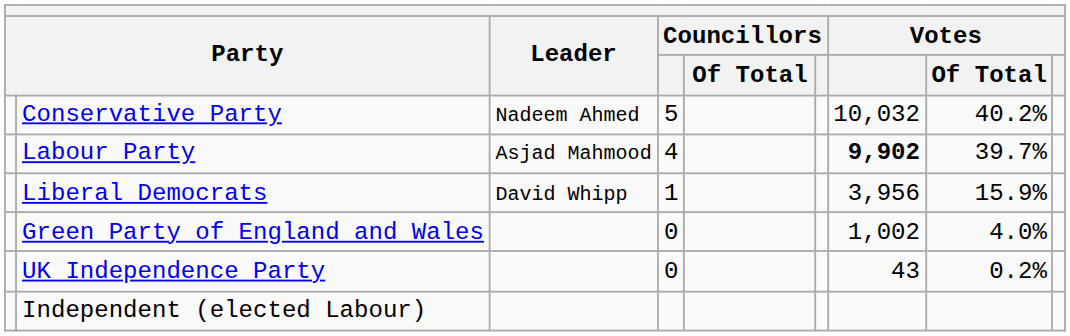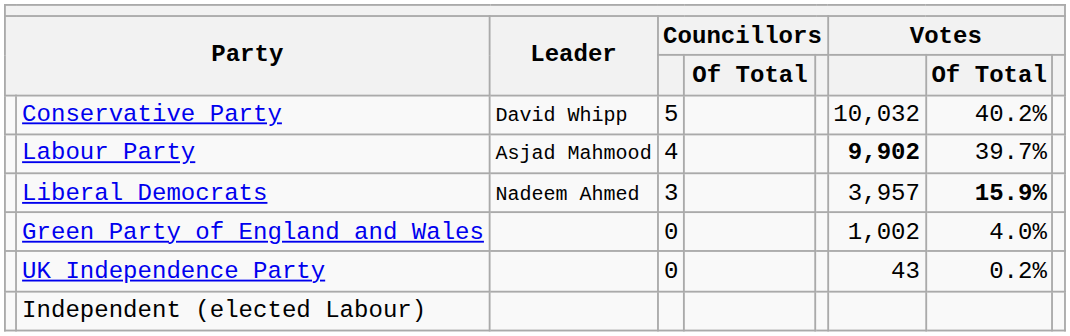(568, 115) Nadeem Ahmed -> (562, 115) David Whipp
(562, 194) David Whipp -> (568, 194) Nadeem Ahmed
(671, 193) 1 -> (671, 193) 3
(884, 193) 3,956 -> (884, 193) 3,957
(1011, 193) normal -> (1011, 193) bold
